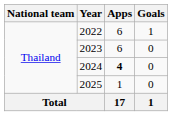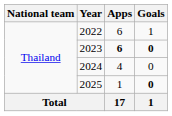(120, 48) normal -> (120, 48) bold
(151, 48) normal -> (151, 48) bold
(120, 66) bold -> (120, 66) normal
(151, 84) normal -> (151, 84) bold
